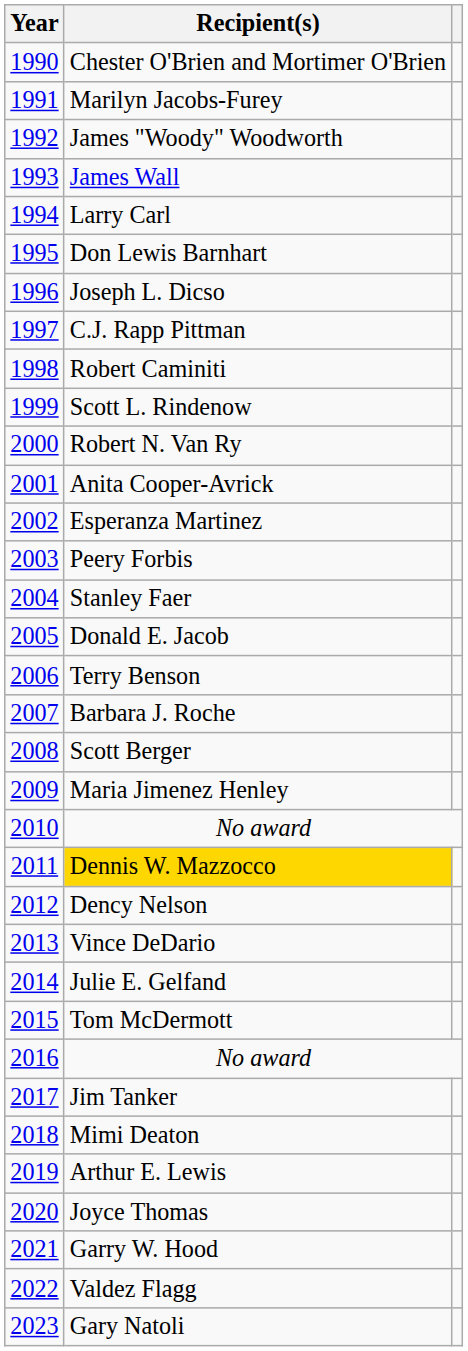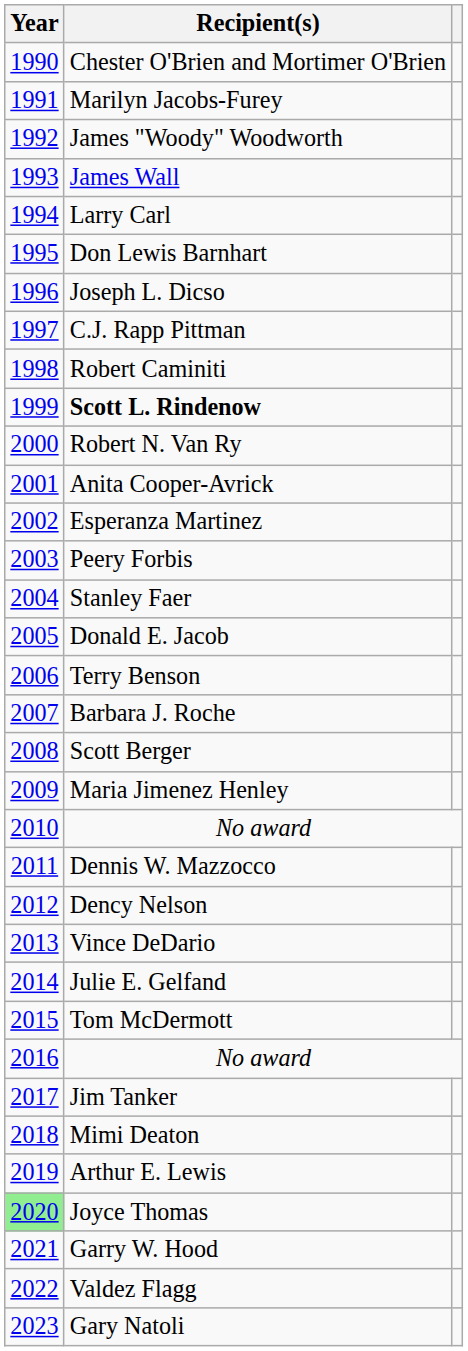(161, 406) normal -> (165, 406) bold
(173, 866) gold background -> (173, 866) no background
(34, 1211) no background -> (34, 1211) lightgreen background
